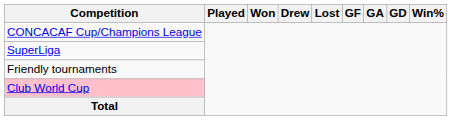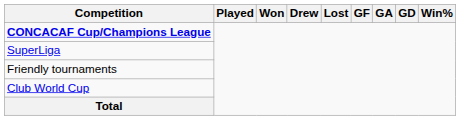(104, 32) normal -> (109, 32) bold
(48, 87) pink background -> (48, 87) no background
